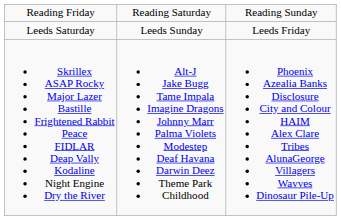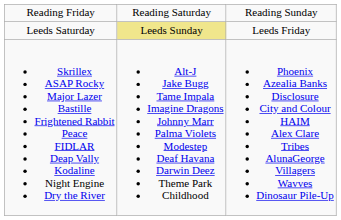(172, 30) no background -> (172, 30) khaki background
